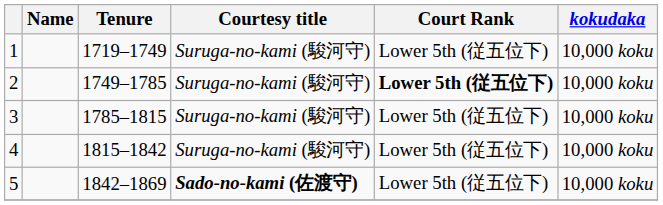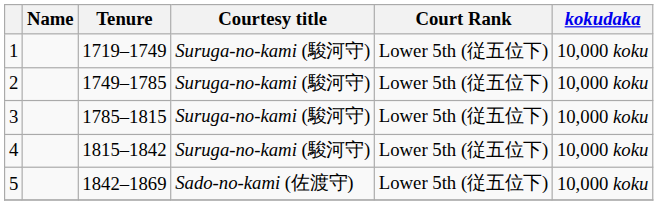(466, 83) bold -> (464, 83) normal
(266, 182) bold -> (264, 182) normal
